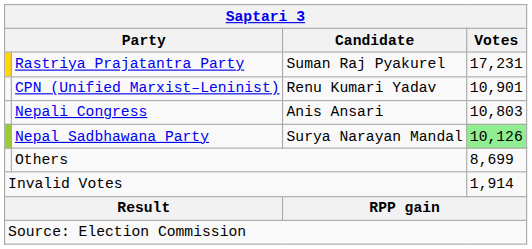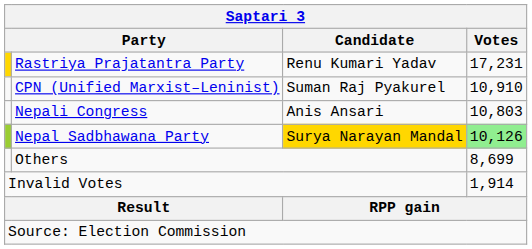(366, 64) Suman Raj Pyakurel -> (361, 64) Renu Kumari Yadav
(361, 88) Renu Kumari Yadav -> (366, 88) Suman Raj Pyakurel
(496, 88) 10,901 -> (496, 88) 10,910
(375, 136) no background -> (375, 136) gold background
